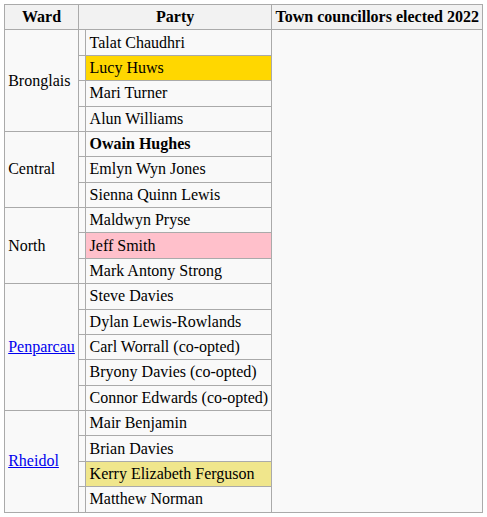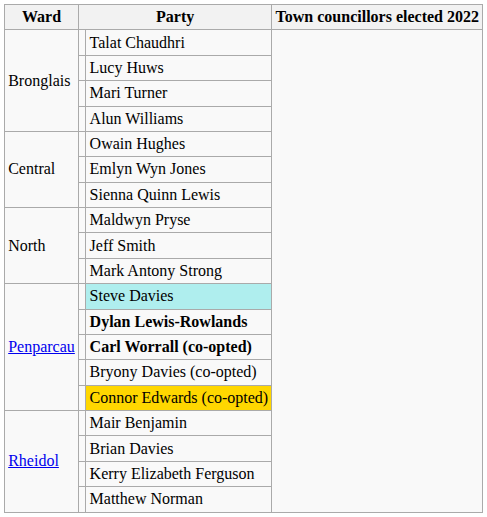(127, 67) gold background -> (127, 67) no background
(140, 144) bold -> (137, 144) normal
(123, 245) pink background -> (123, 245) no background
(132, 296) no background -> (132, 296) paleturquoise background
(165, 321) normal -> (168, 321) bold
(165, 347) normal -> (171, 347) bold
(179, 397) no background -> (179, 397) gold background
(172, 473) khaki background -> (172, 473) no background
